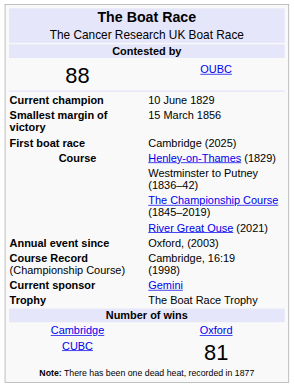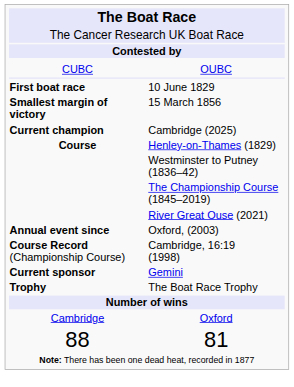(77, 75) 88 -> (77, 69) CUBC
(57, 100) Current champion -> (47, 87) First boat race
(47, 143) First boat race -> (57, 130) Current champion
(77, 346) CUBC -> (77, 339) 88
